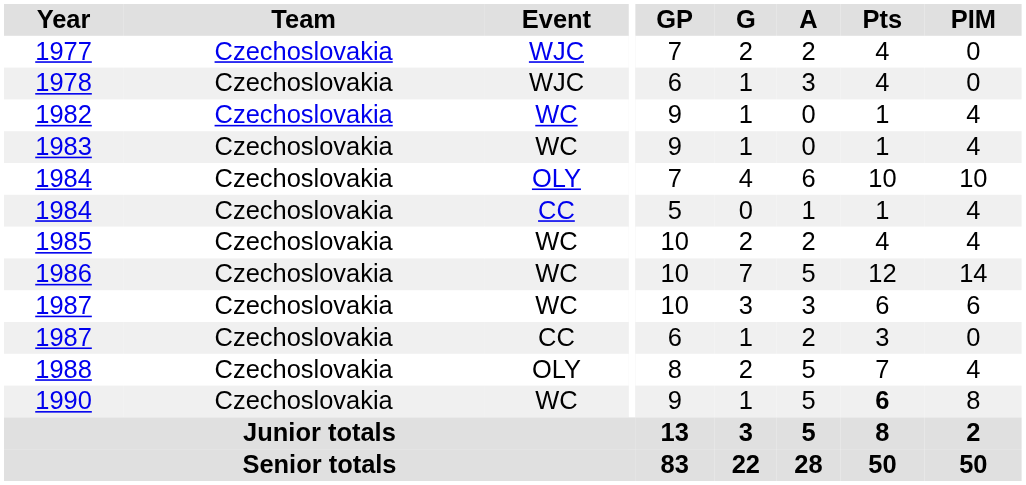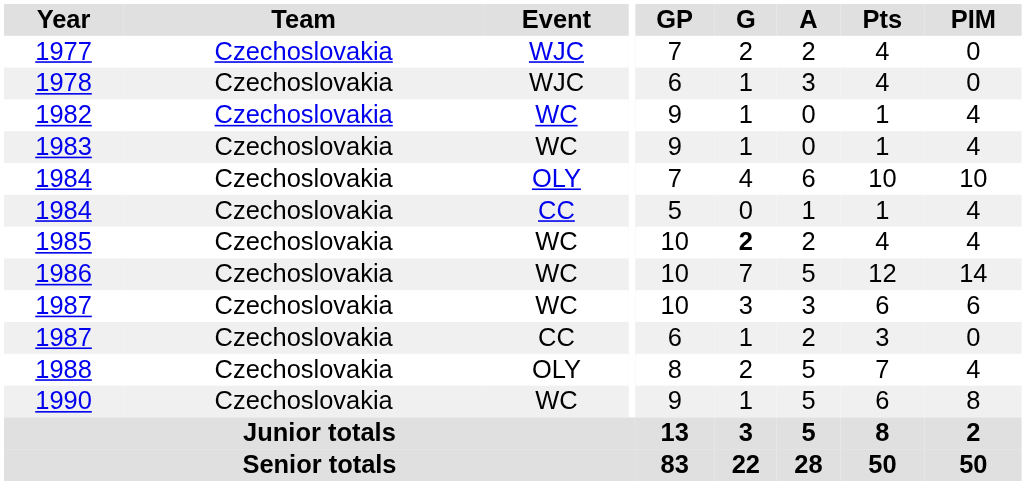(746, 242) normal -> (746, 242) bold
(882, 401) bold -> (882, 401) normal
